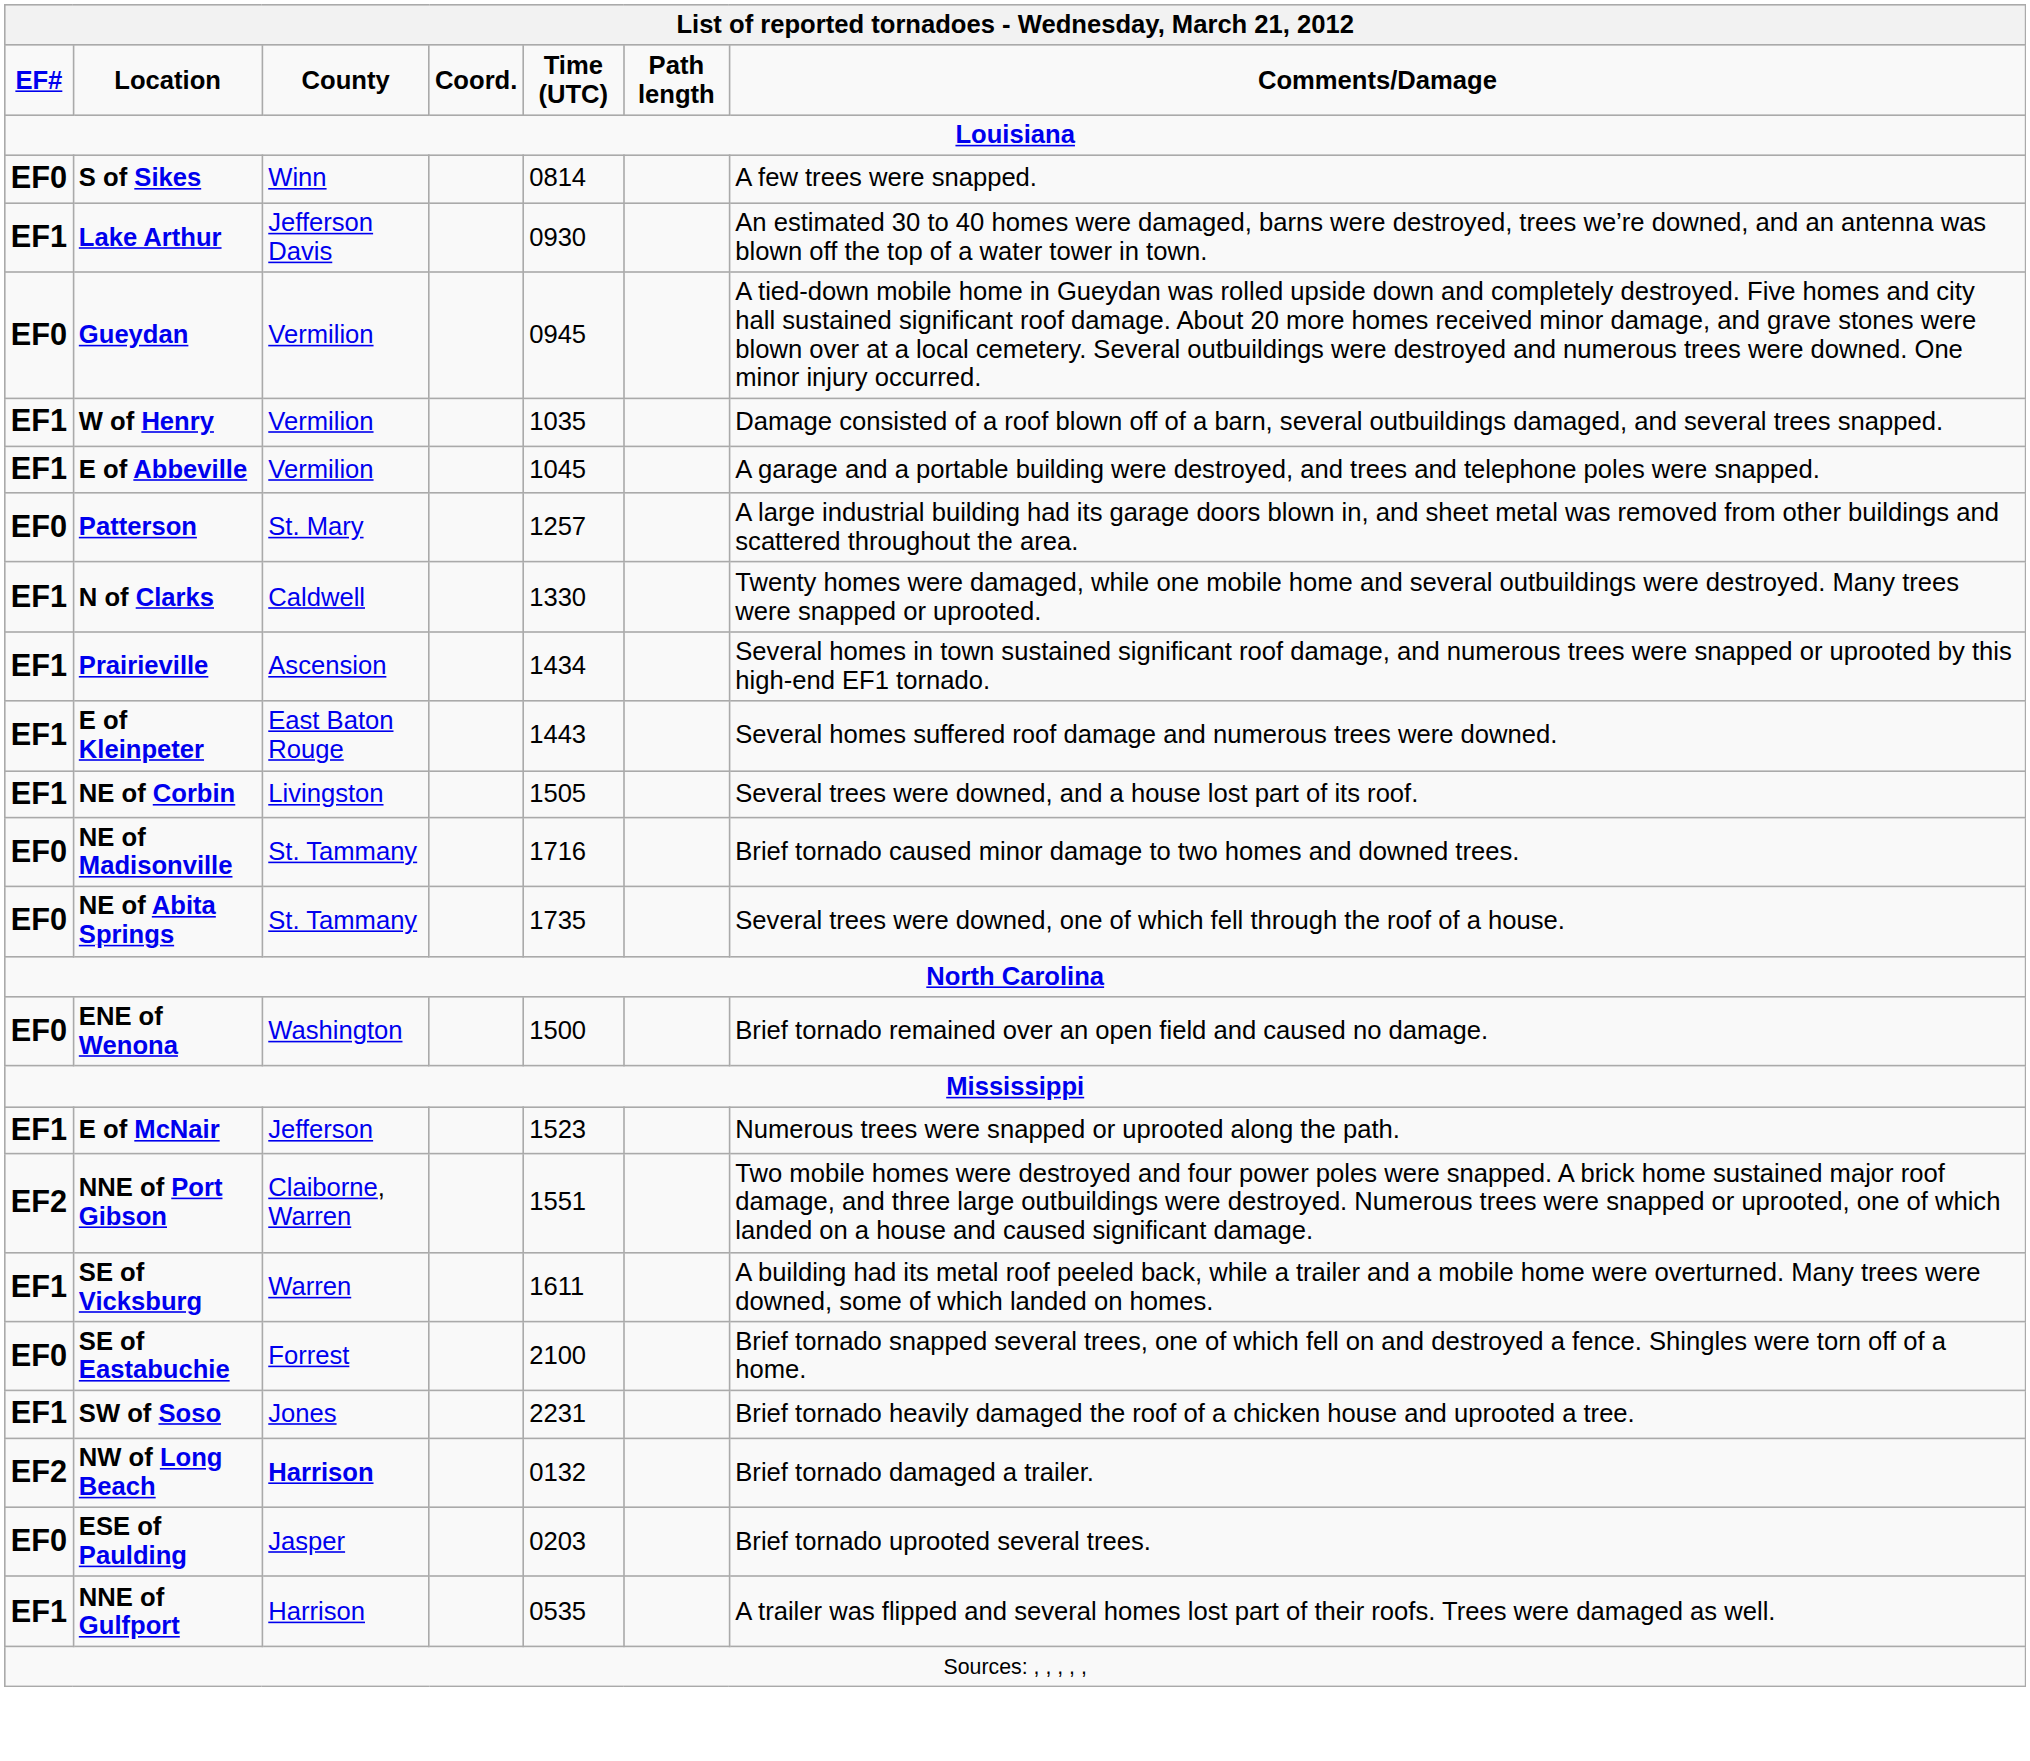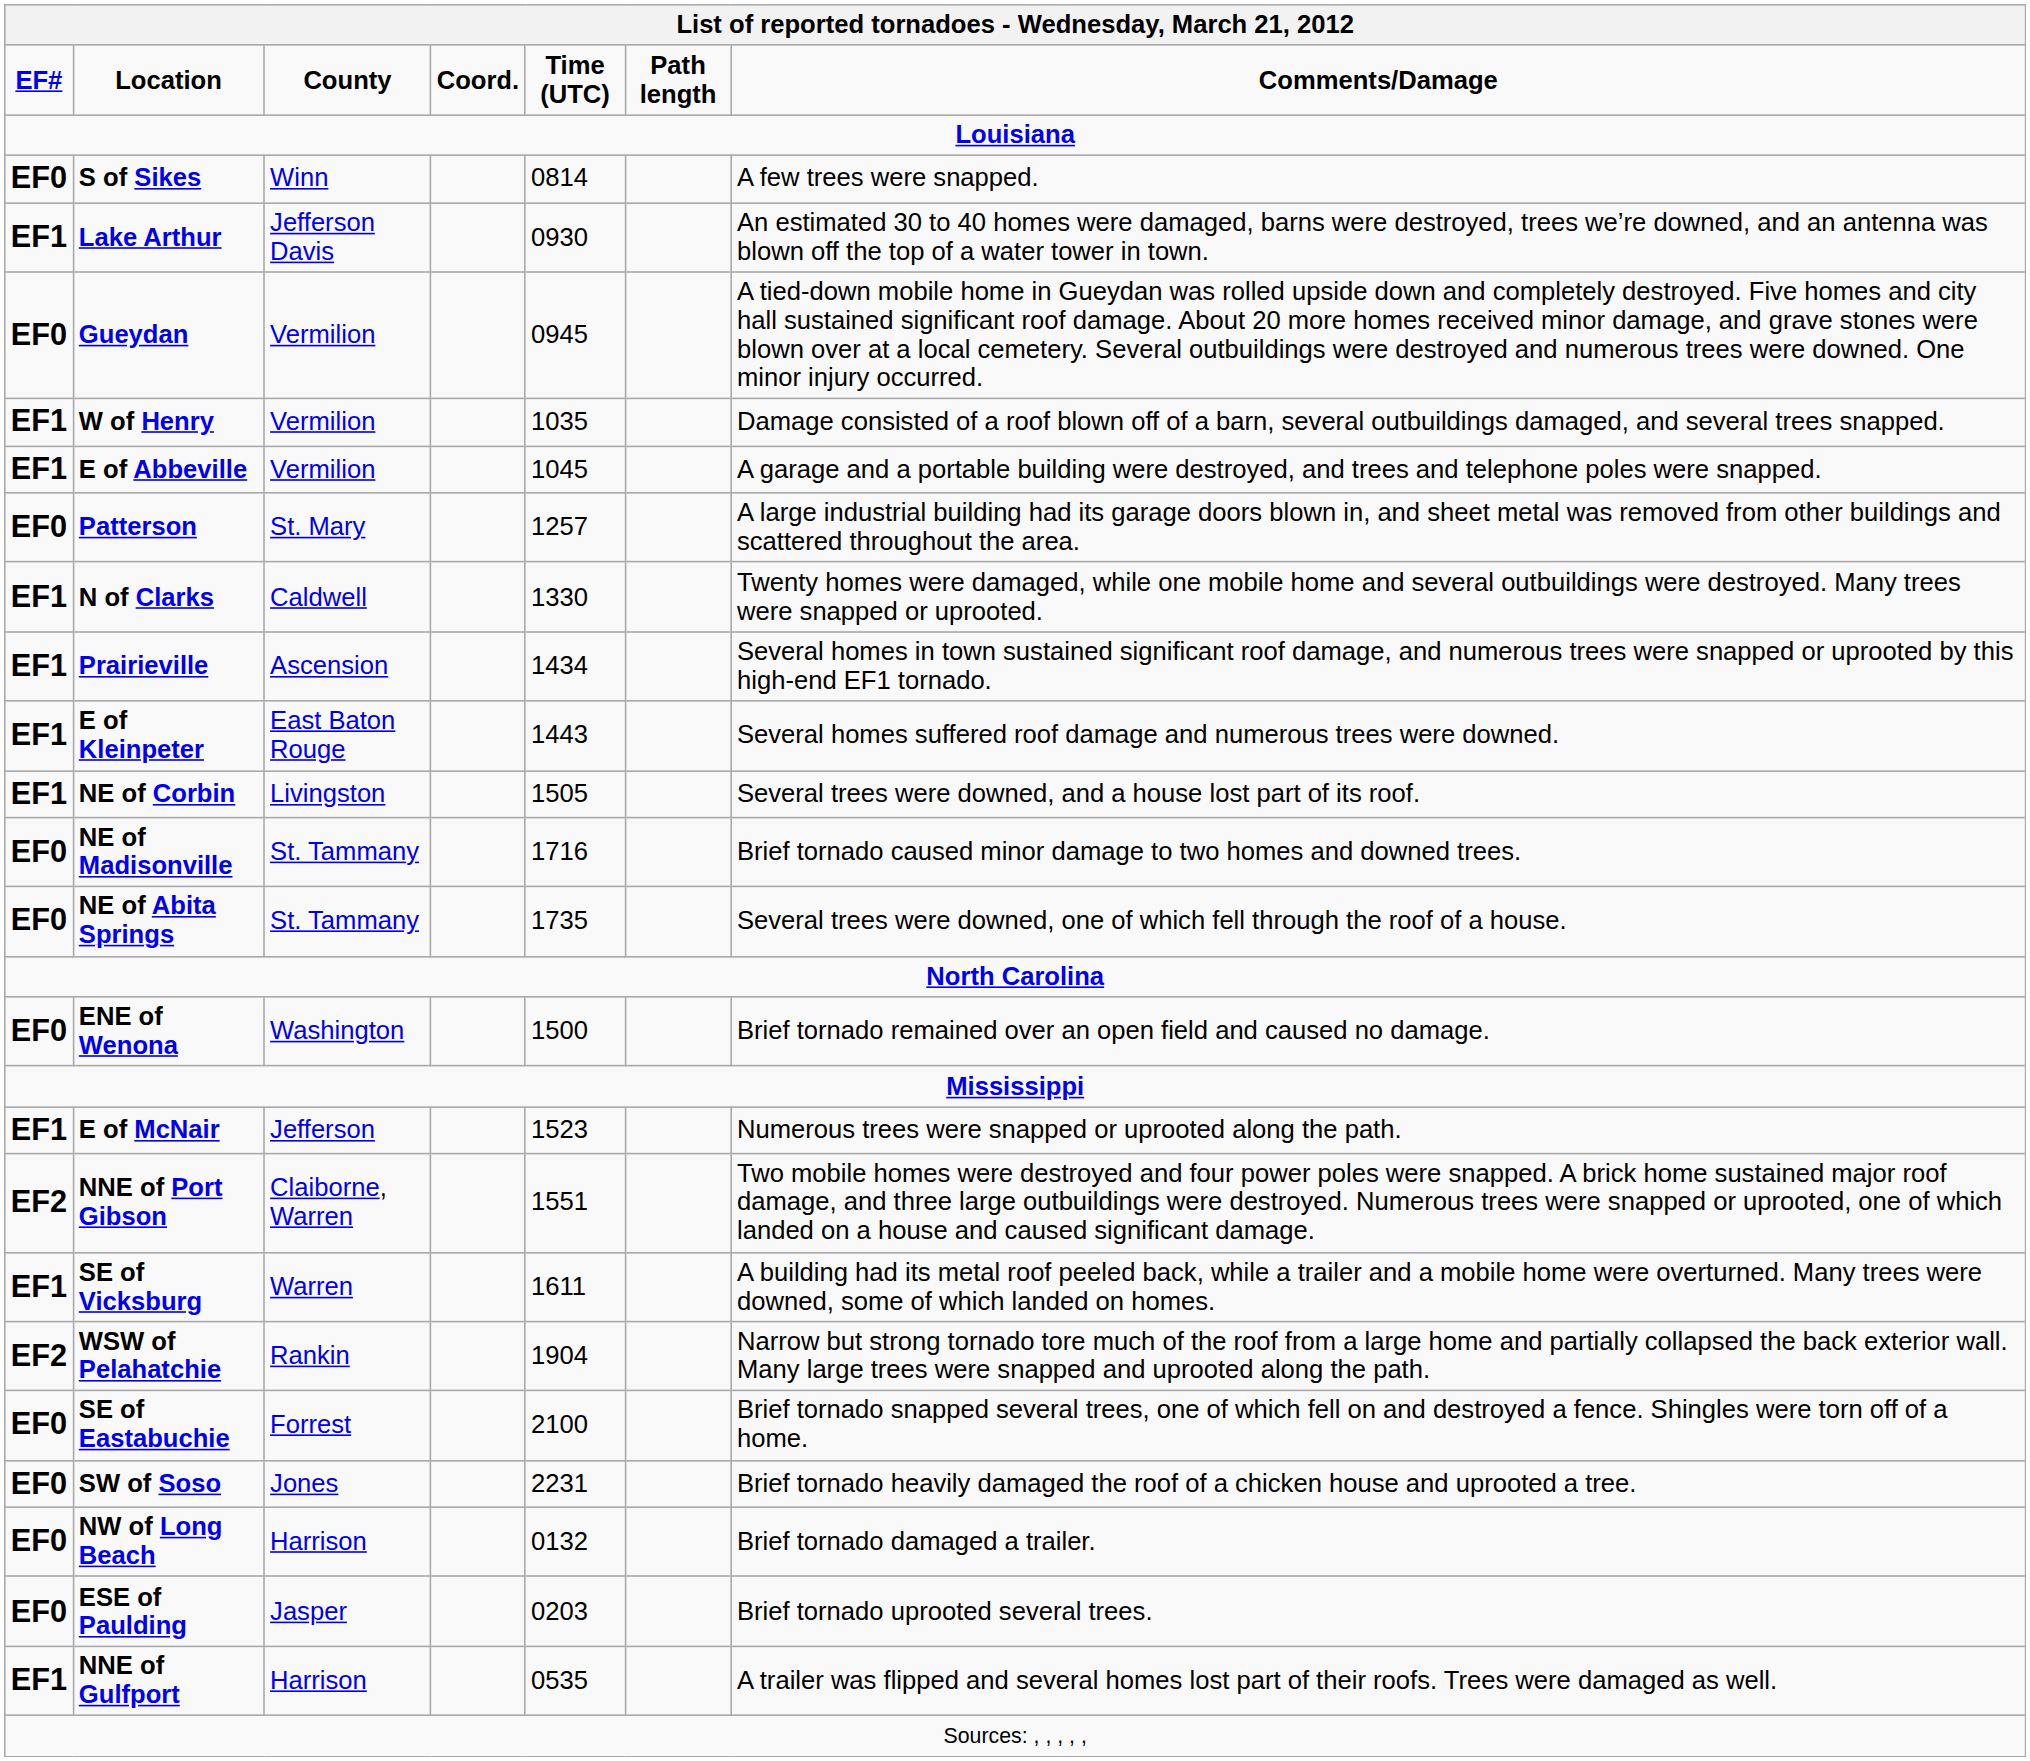+ row: (150, 1355)
(39, 1414) EF1 -> (39, 1483) EF0
(39, 1472) EF2 -> (39, 1541) EF0
(321, 1472) bold -> (318, 1541) normal
